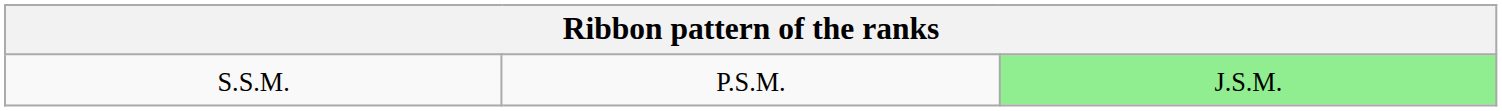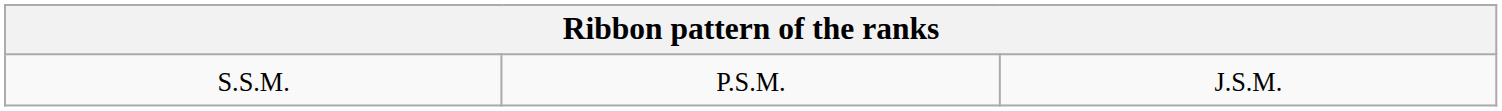(1248, 81) lightgreen background -> (1248, 81) no background
